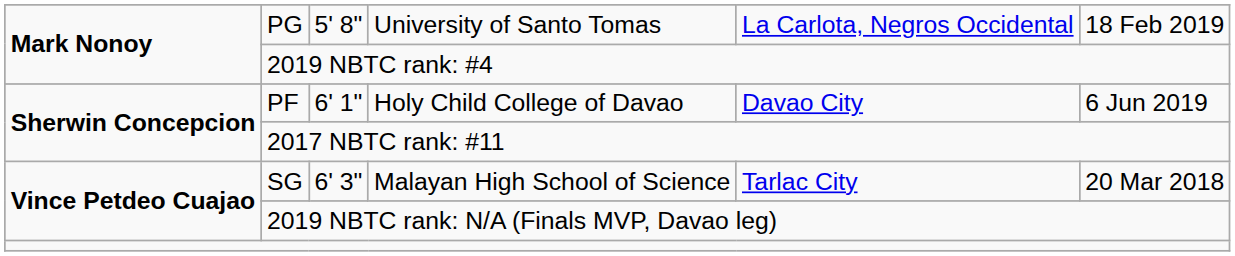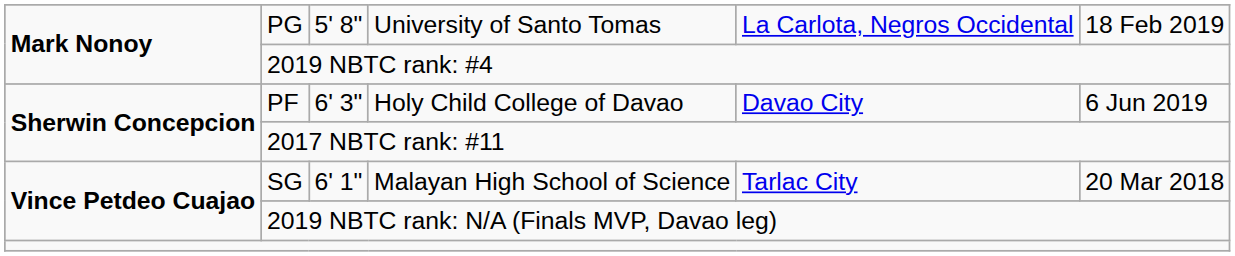(338, 103) 6' 1" -> (338, 103) 6' 3"
(338, 181) 6' 3" -> (338, 181) 6' 1"
